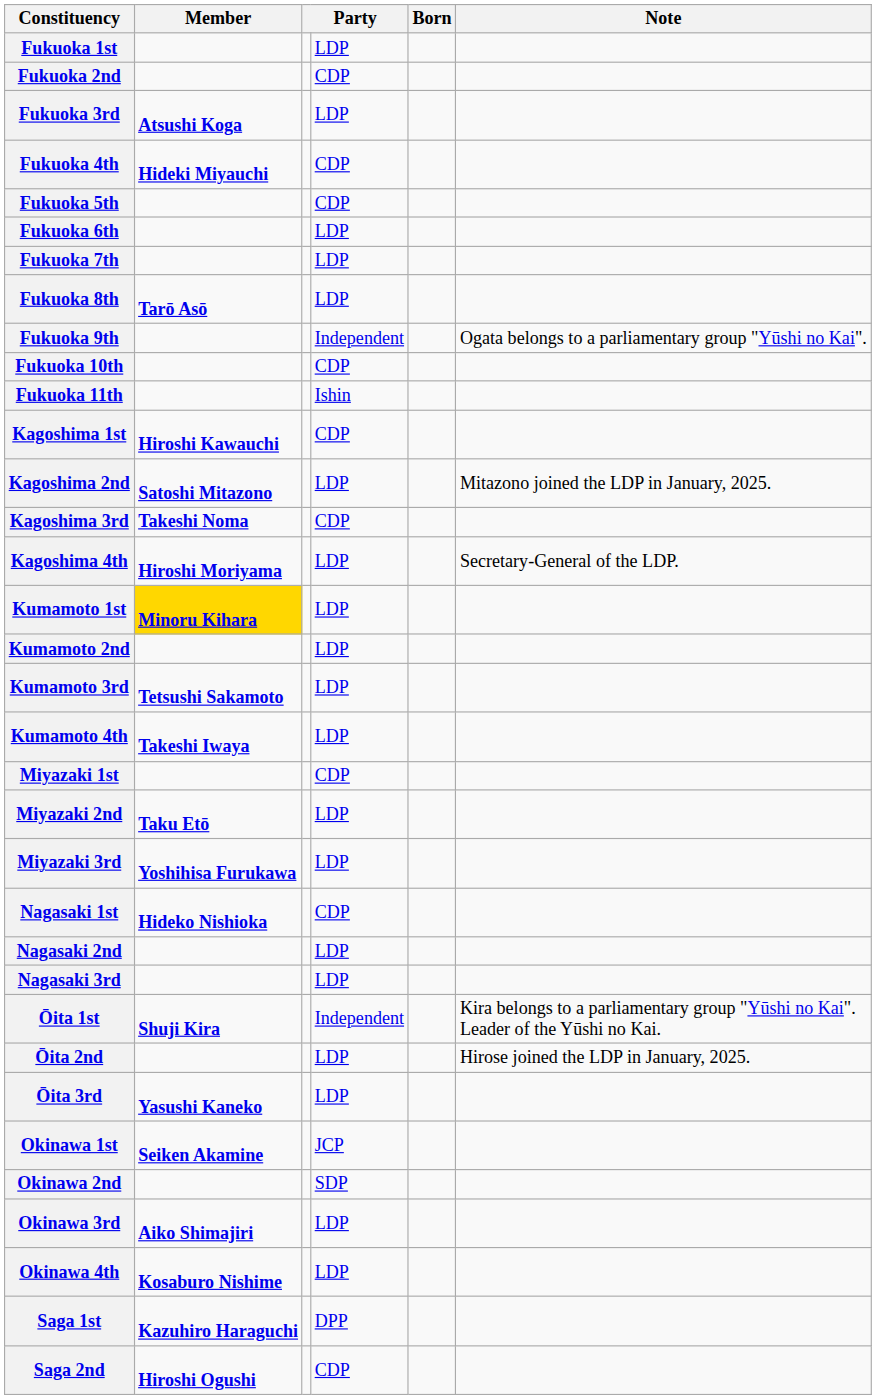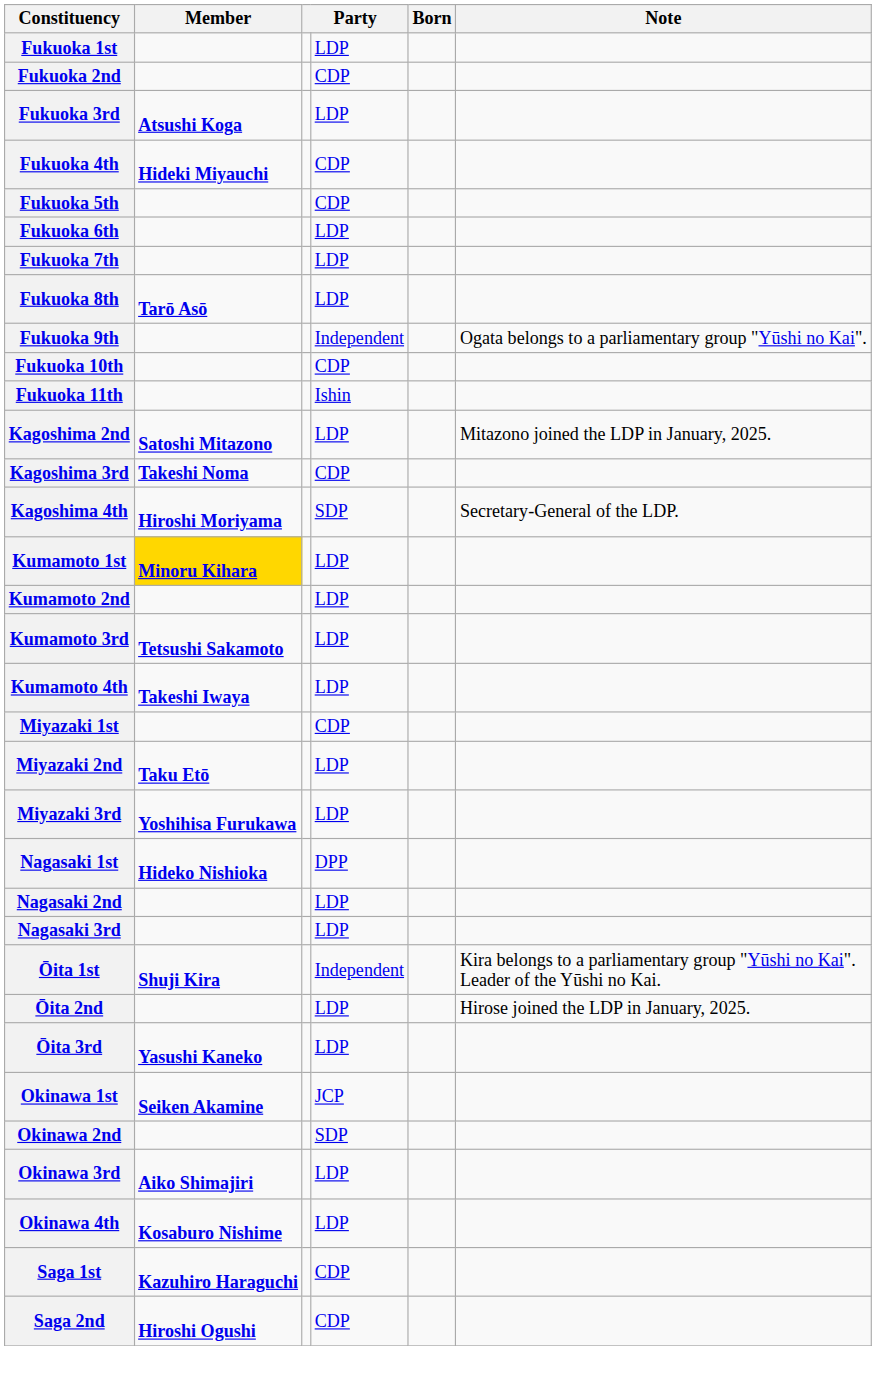- row: (69, 434)
(332, 560) LDP -> (331, 511) SDP
(332, 912) CDP -> (331, 863) DPP
(331, 1321) DPP -> (332, 1272) CDP
